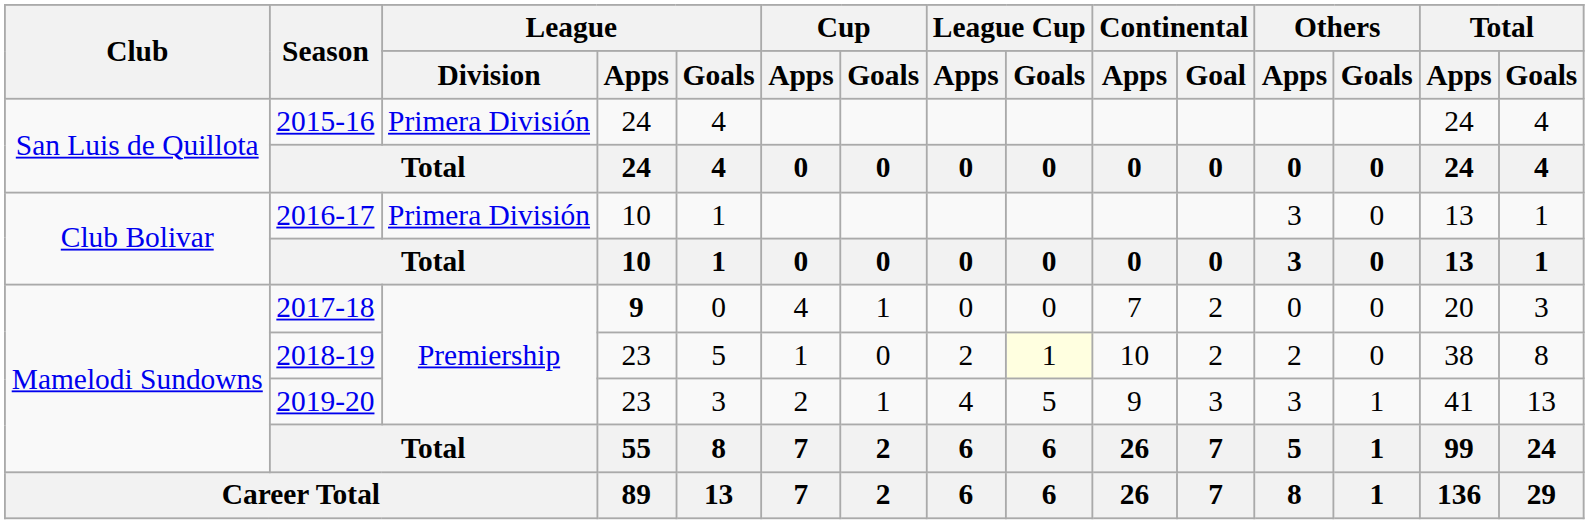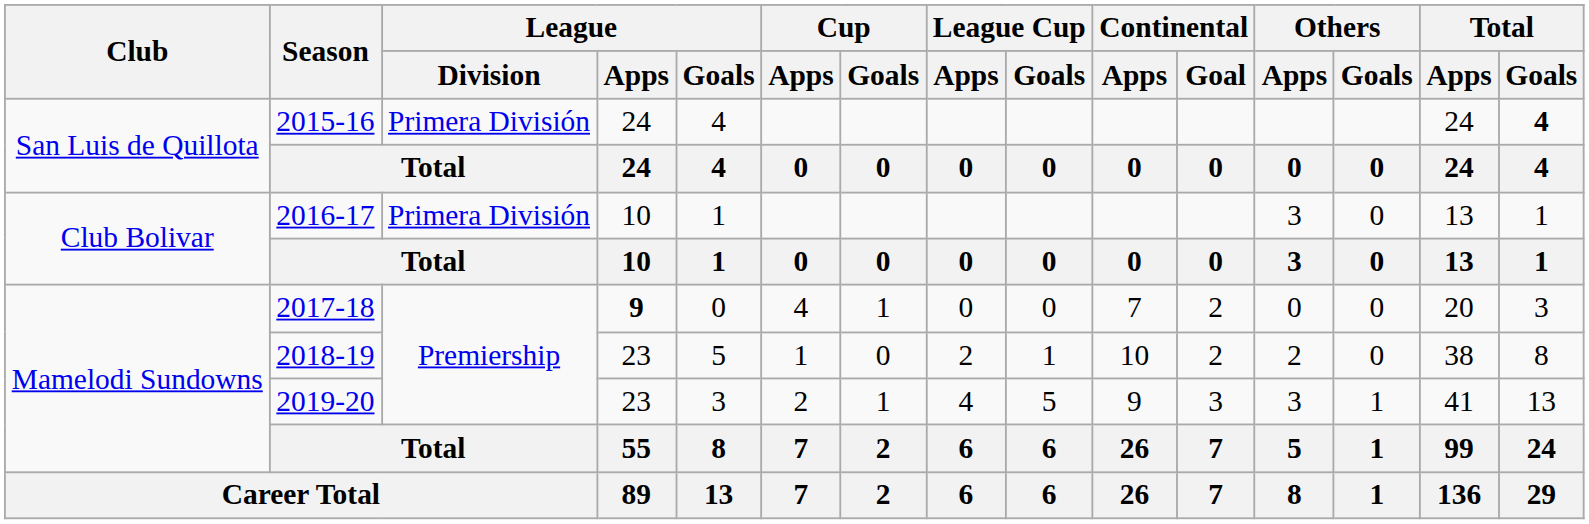(1541, 121) normal -> (1541, 121) bold
(1049, 354) lightyellow background -> (1049, 354) no background
